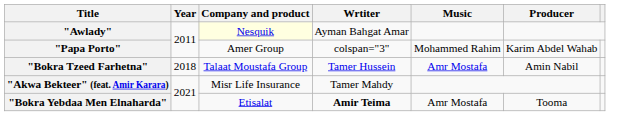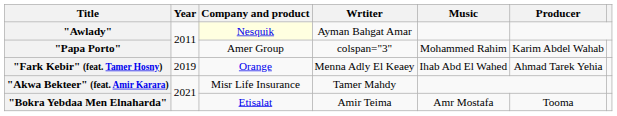- row: (88, 66)
+ row: (88, 66)
(362, 102) bold -> (365, 102) normal
